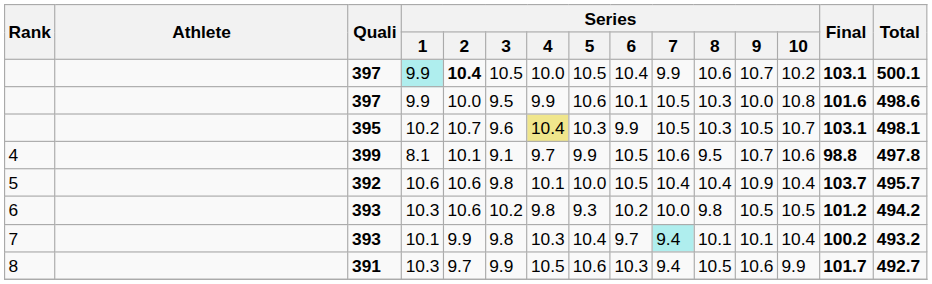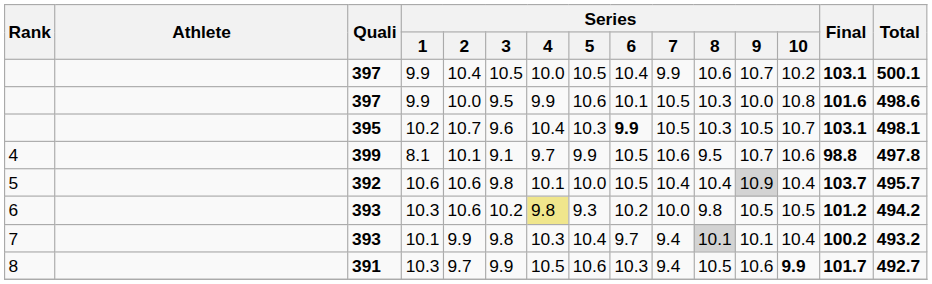(418, 73) paleturquoise background -> (418, 73) no background
(464, 73) bold -> (464, 73) normal
(548, 128) khaki background -> (548, 128) no background
(626, 128) normal -> (626, 128) bold
(757, 183) no background -> (757, 183) lightgrey background
(543, 210) no background -> (543, 210) khaki background
(668, 238) paleturquoise background -> (668, 238) no background
(715, 238) no background -> (715, 238) lightgrey background
(794, 265) normal -> (794, 265) bold
